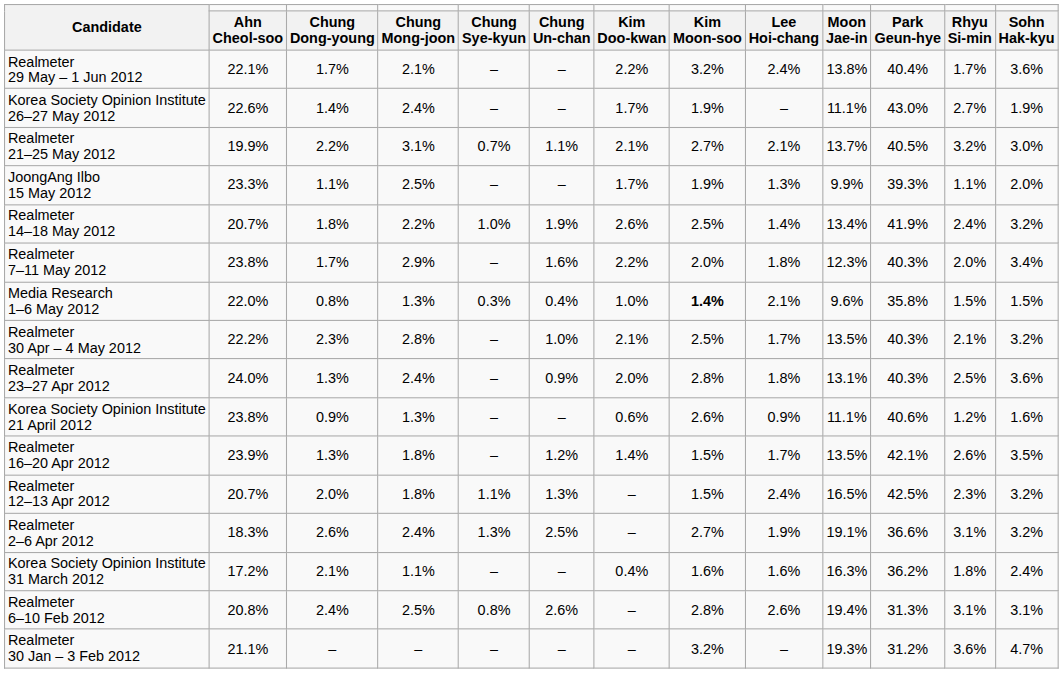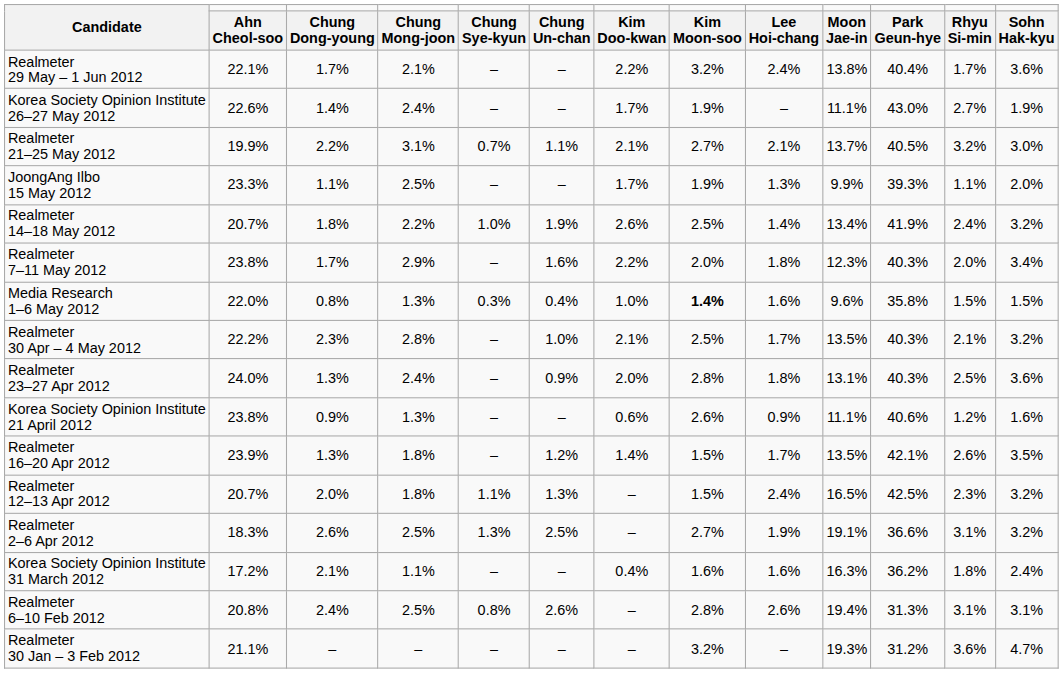(784, 301) 2.1% -> (784, 301) 1.6%
(418, 532) 2.4% -> (418, 532) 2.5%
